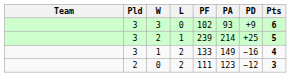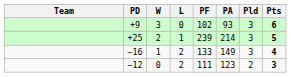columns swapped: (135, 11) <-> (251, 11)
